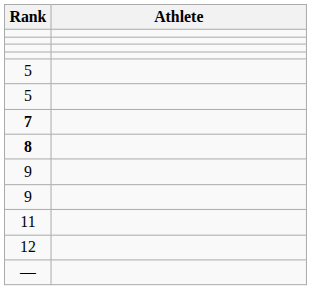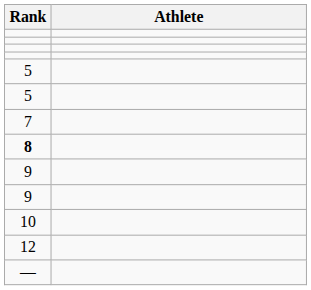(28, 121) bold -> (28, 121) normal
(28, 222) 11 -> (28, 222) 10
